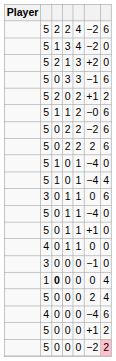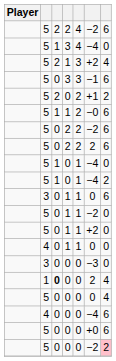(92, 46) −2 -> (92, 46) −4
(106, 63) 0 -> (106, 63) 4
(106, 180) 4 -> (106, 180) 2
(92, 213) −4 -> (92, 213) −2
(92, 230) +1 -> (92, 230) +2
(92, 264) −1 -> (92, 264) −3
(92, 280) 0 -> (92, 280) 2
(92, 297) 2 -> (92, 297) 0
(92, 331) +1 -> (92, 331) +0
(106, 331) 2 -> (106, 331) 6
